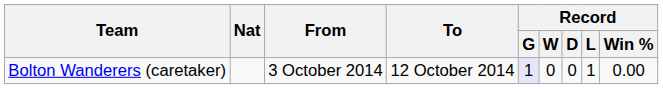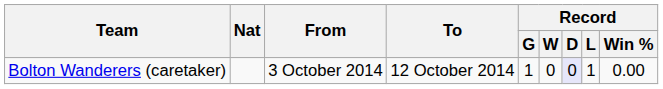(529, 70) lavender background -> (529, 70) no background
(572, 70) no background -> (572, 70) lavender background
